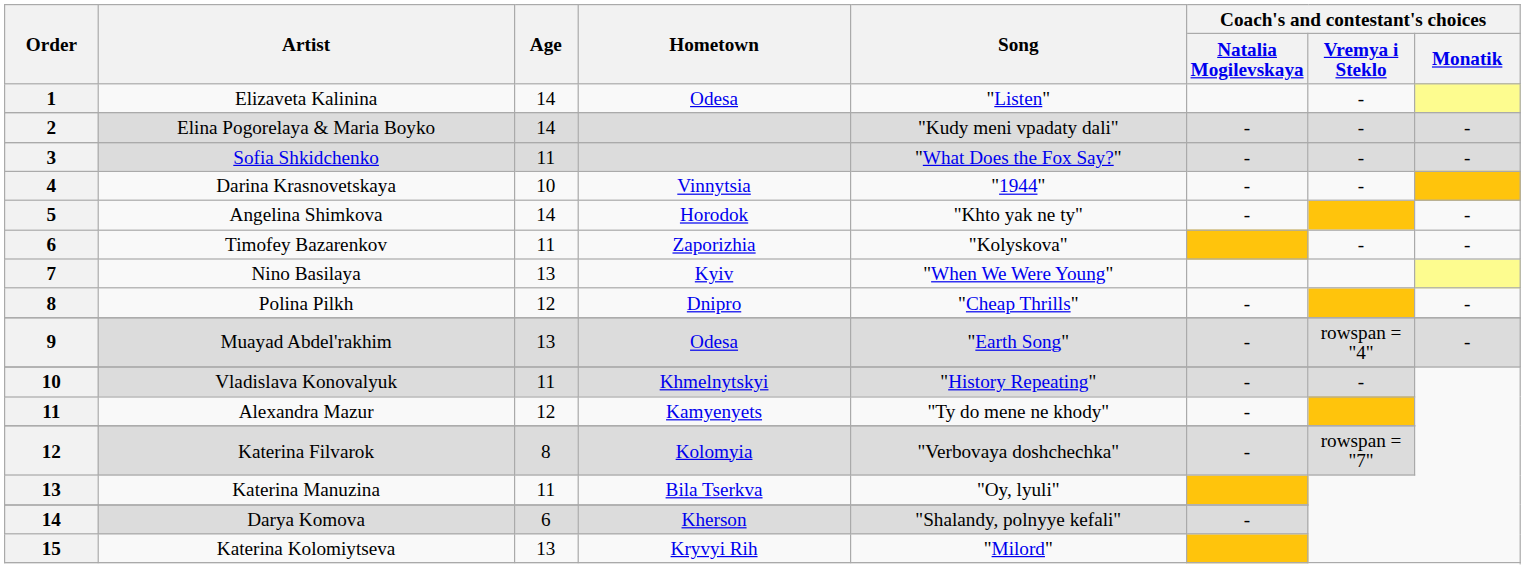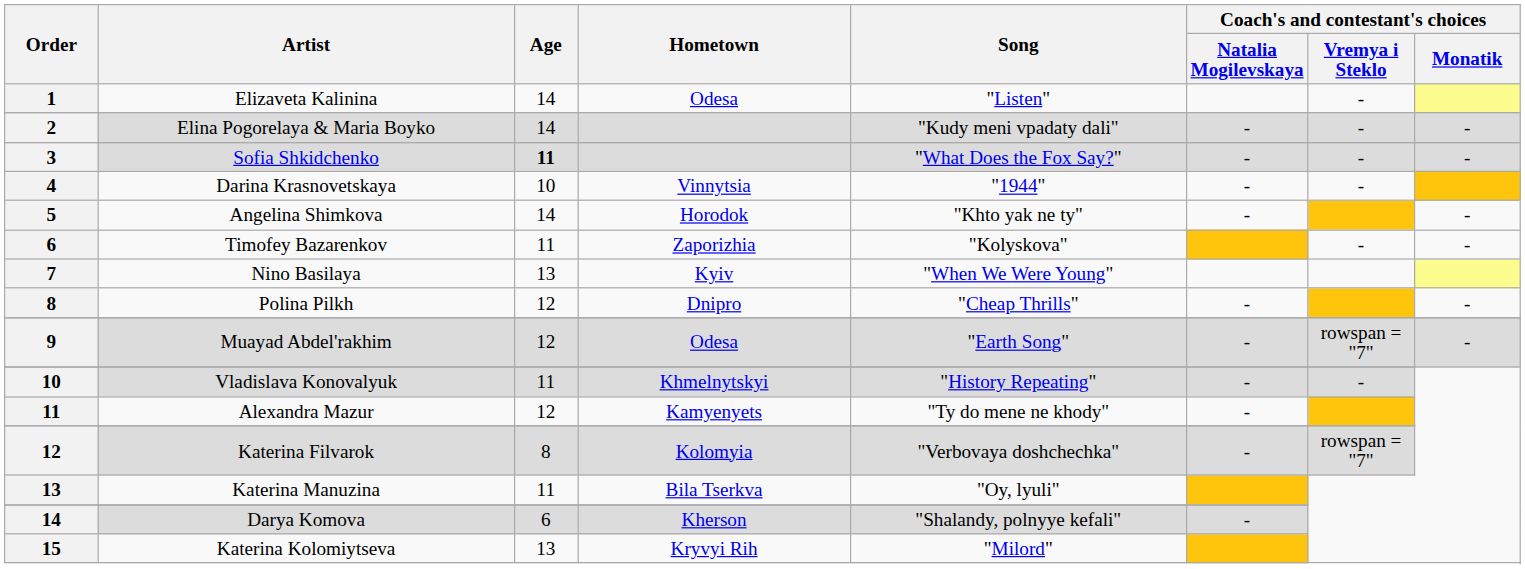(546, 157) normal -> (546, 157) bold
(546, 342) 13 -> (546, 342) 12
(1361, 342) rowspan = "4" -> (1361, 342) rowspan = "7"
